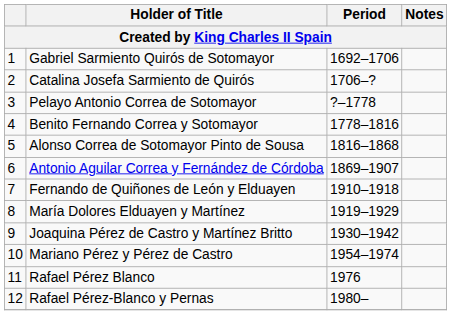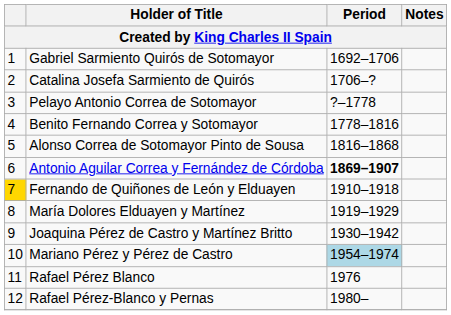(365, 168) normal -> (365, 168) bold
(11, 189) no background -> (11, 189) gold background
(365, 255) no background -> (365, 255) lightblue background
